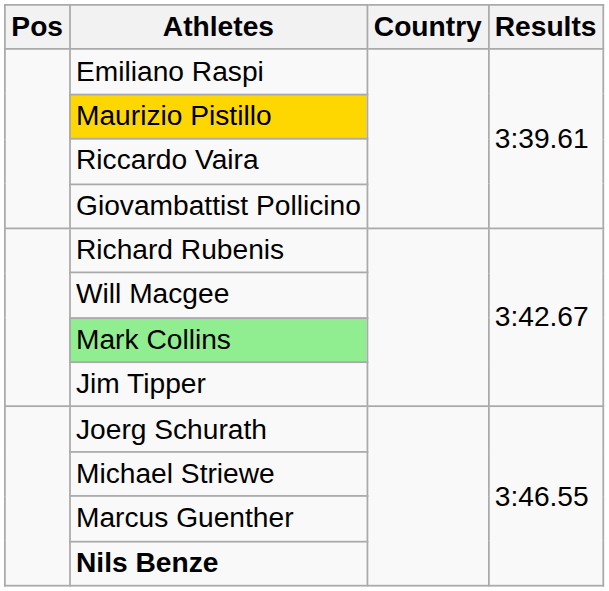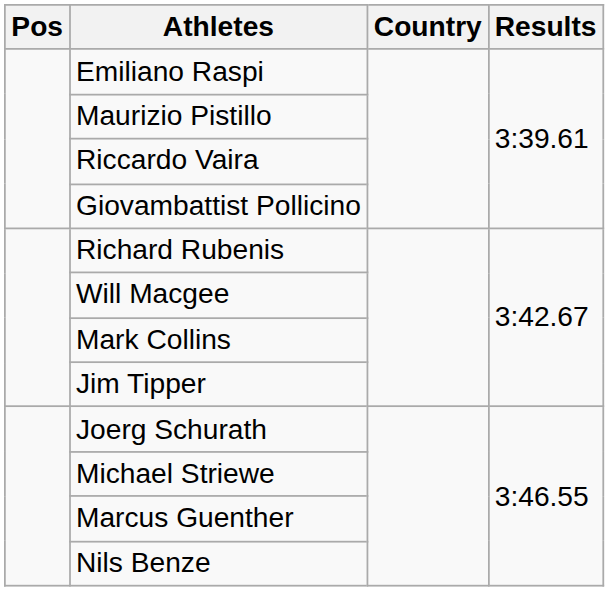(174, 116) gold background -> (174, 116) no background
(153, 339) lightgreen background -> (153, 339) no background
(147, 562) bold -> (143, 562) normal
